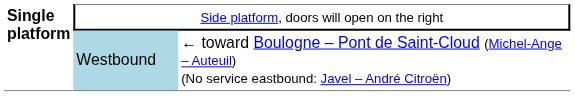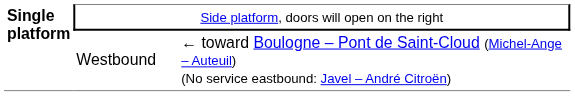(116, 60) lightblue background -> (116, 60) no background
